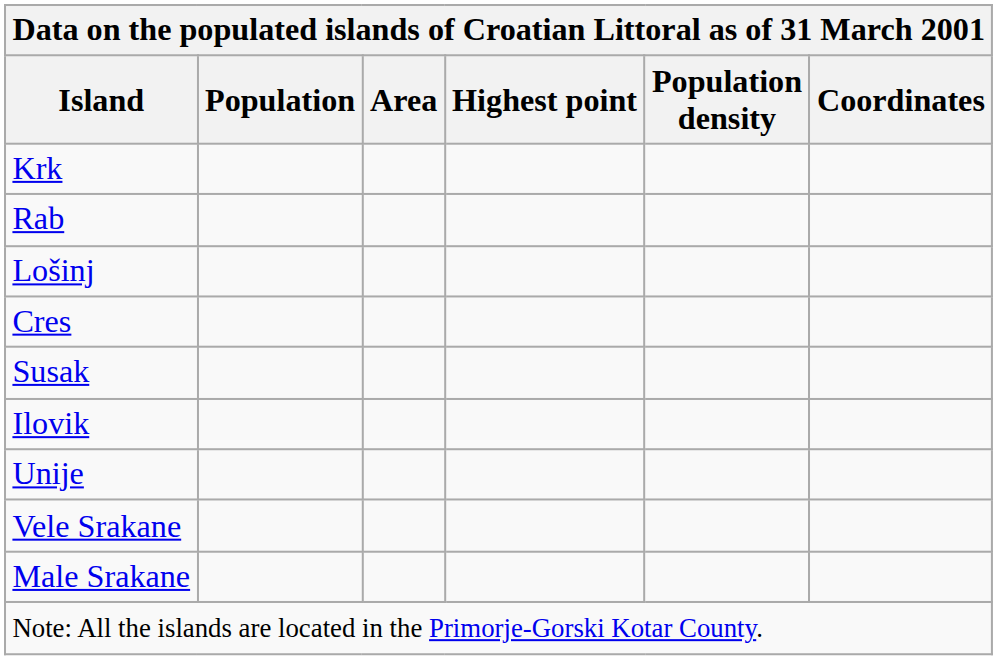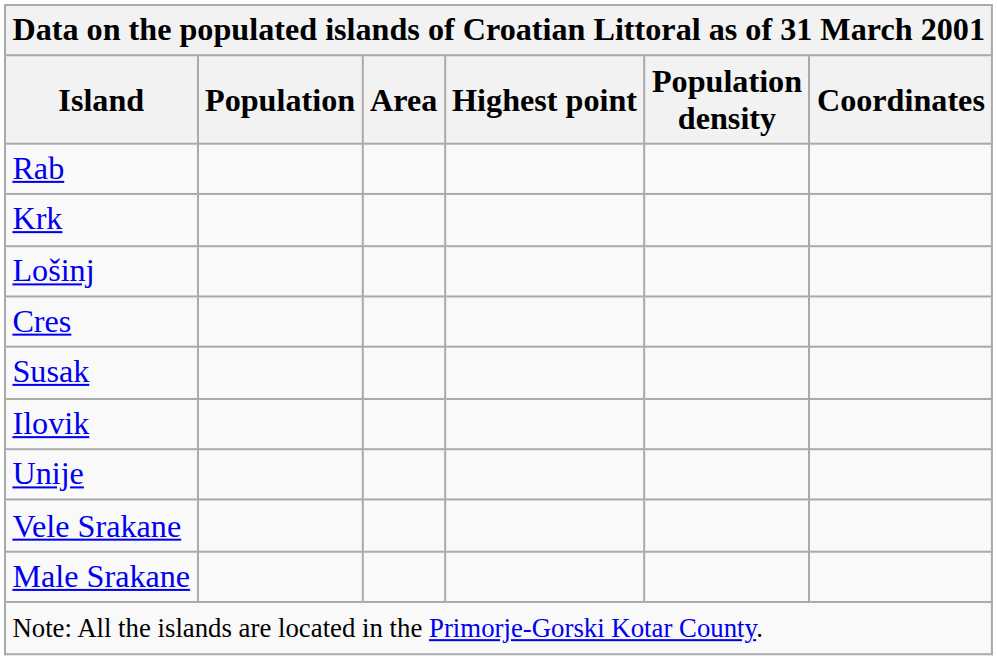rows swapped: (37, 168) <-> (38, 219)
